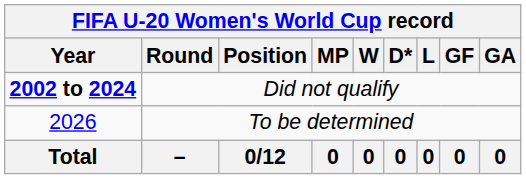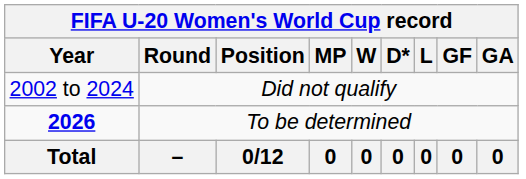(73, 88) bold -> (72, 88) normal
(73, 122) normal -> (72, 122) bold
